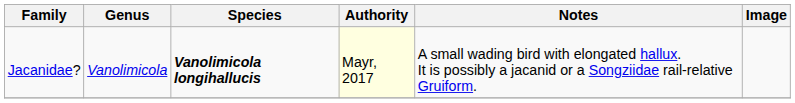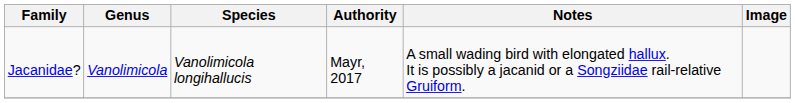(218, 70) bold -> (214, 70) normal
(359, 70) lightyellow background -> (348, 70) no background
